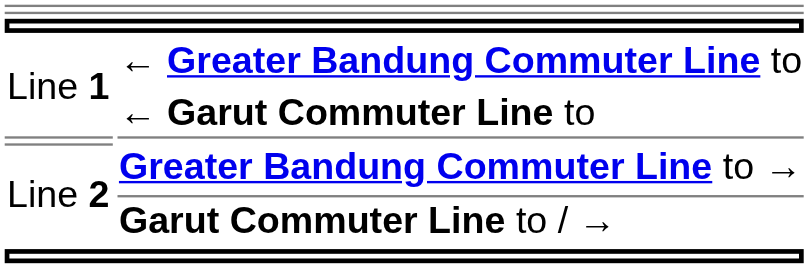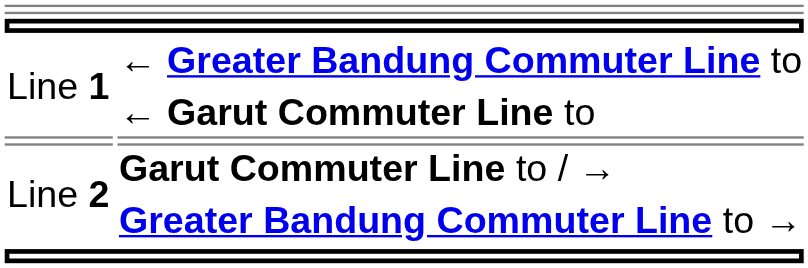(461, 166) Greater Bandung Commuter Line to → -> (368, 168) Garut Commuter Line to / →
(368, 220) Garut Commuter Line to / → -> (461, 220) Greater Bandung Commuter Line to →
